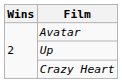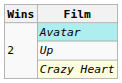(60, 32) no background -> (60, 32) paleturquoise background
(77, 69) no background -> (77, 69) lightyellow background
